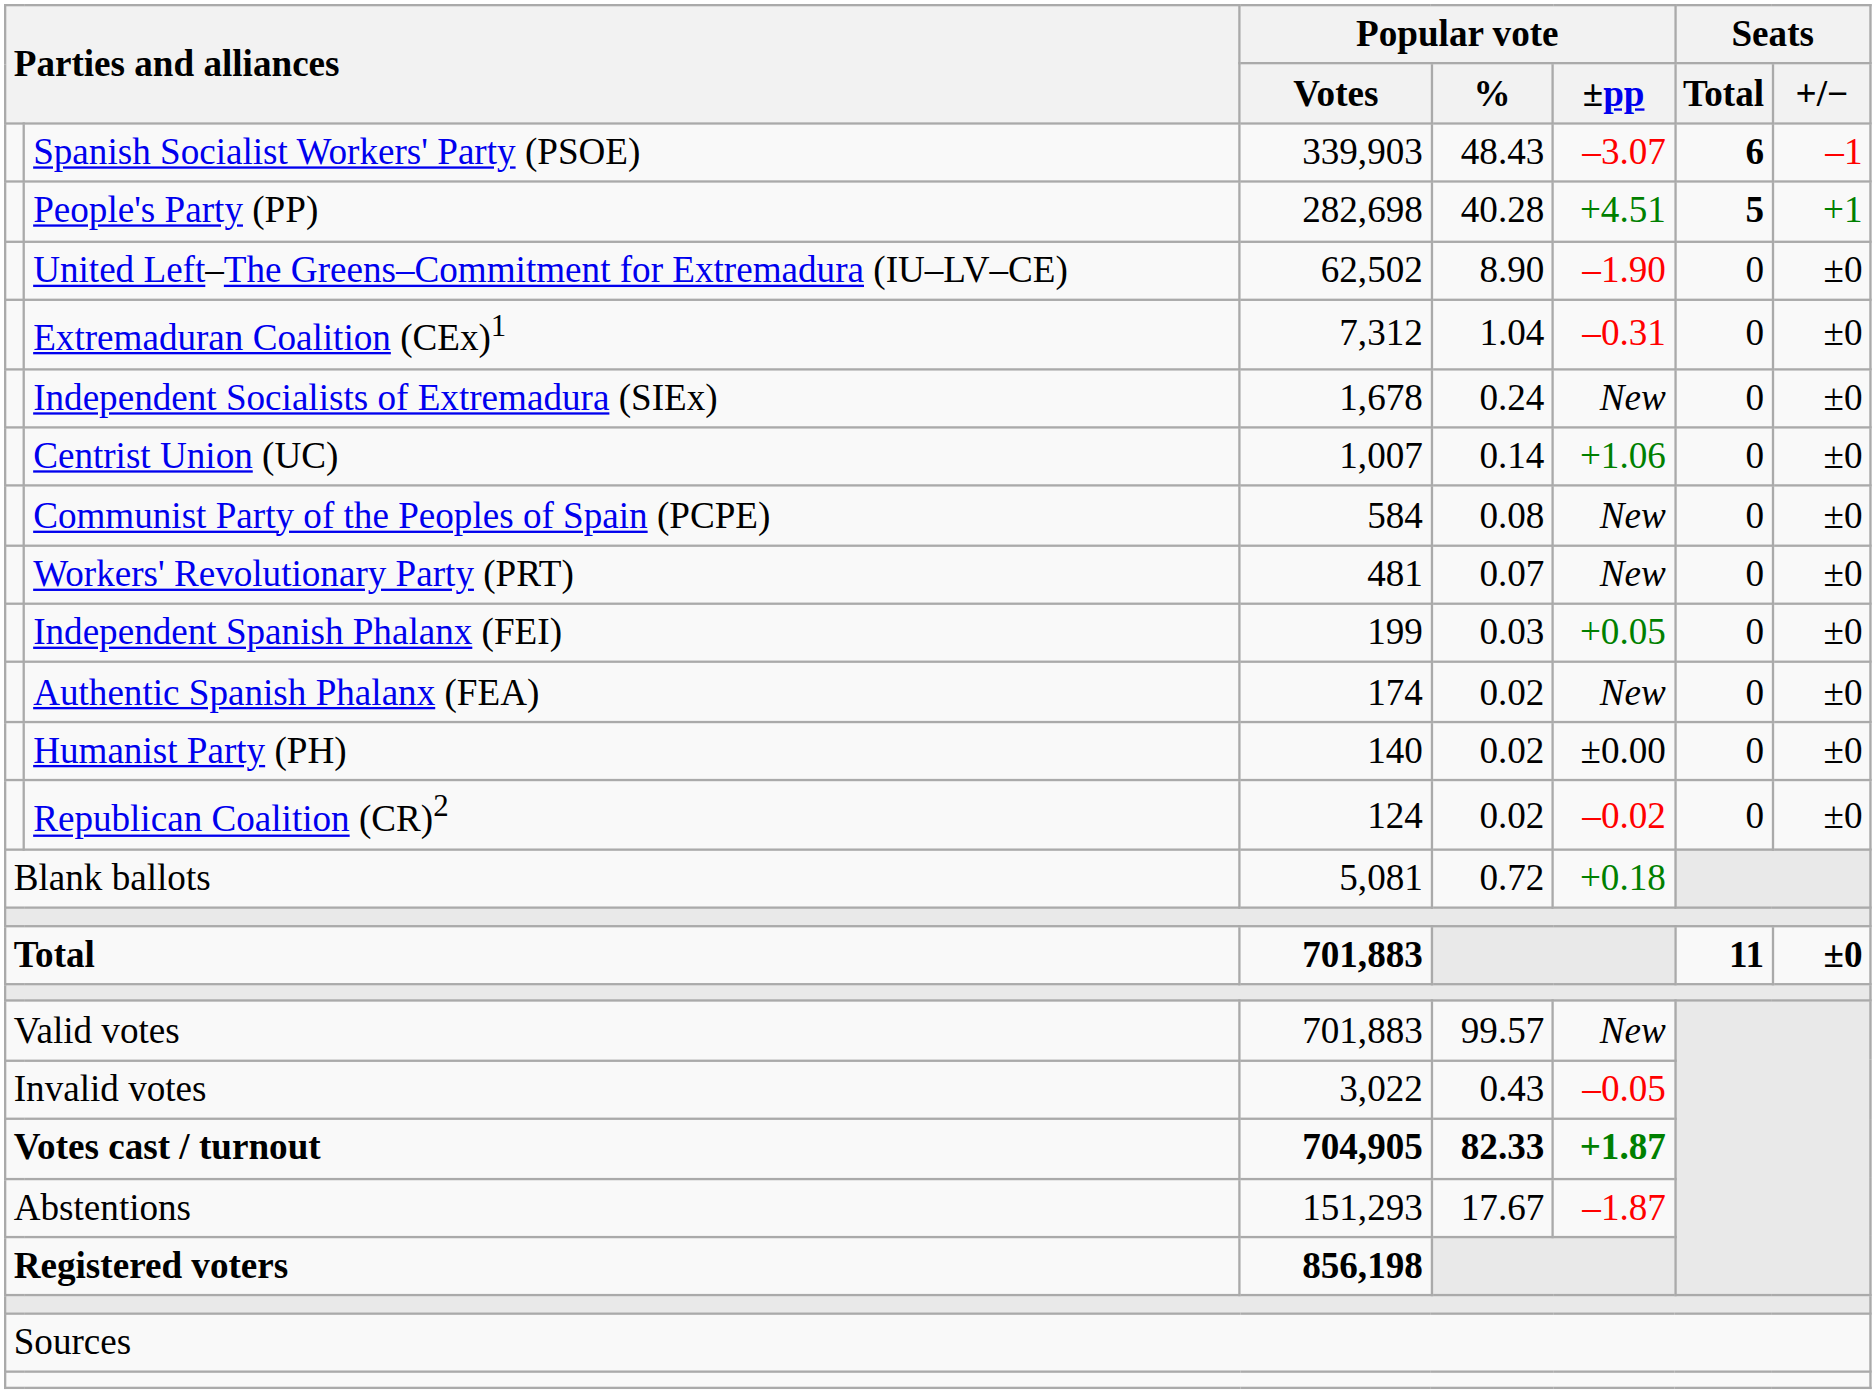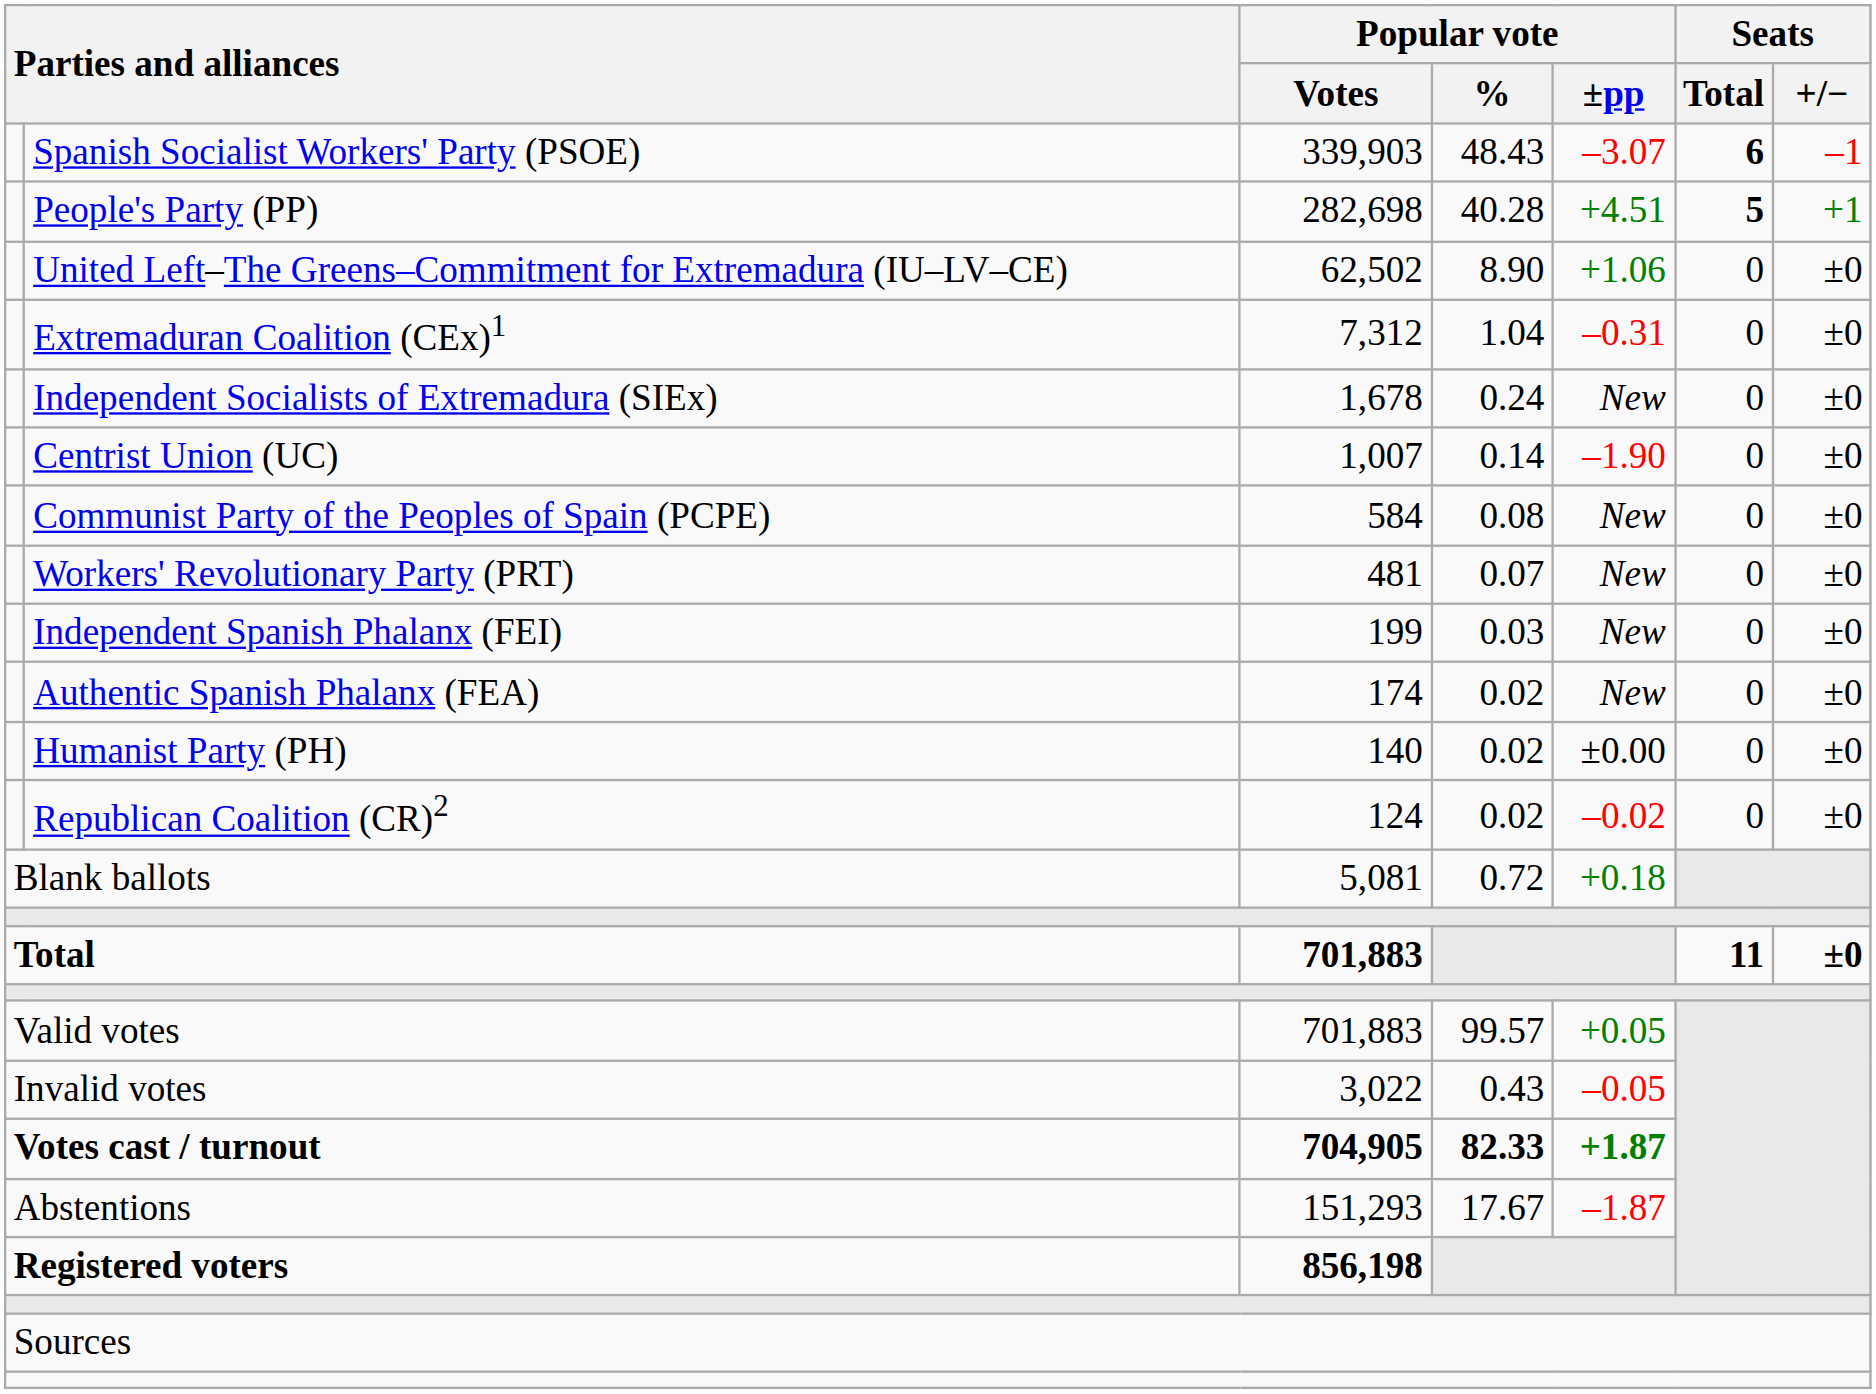(1624, 269) –1.90 -> (1623, 269) +1.06
(1623, 456) +1.06 -> (1624, 456) –1.90
(1623, 632) +0.05 -> (1633, 632) New
(1633, 1030) New -> (1623, 1030) +0.05
